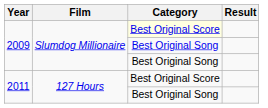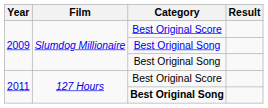(175, 29) lightyellow background -> (177, 29) no background
(175, 95) normal -> (177, 95) bold
